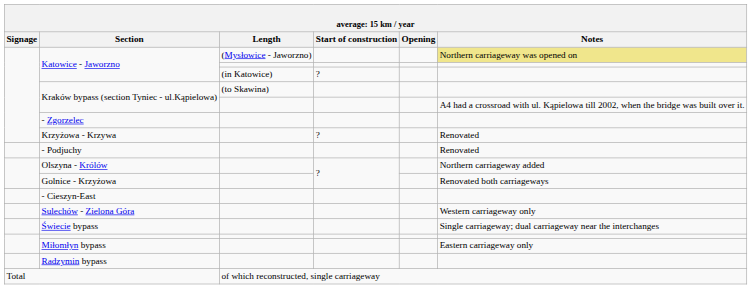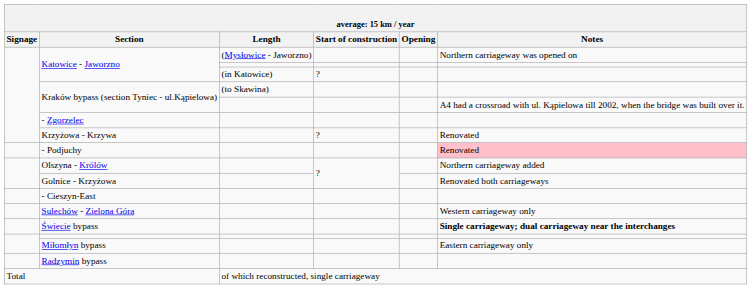(508, 55) khaki background -> (508, 55) no background
(459, 150) no background -> (459, 150) pink background
(549, 226) normal -> (557, 226) bold
